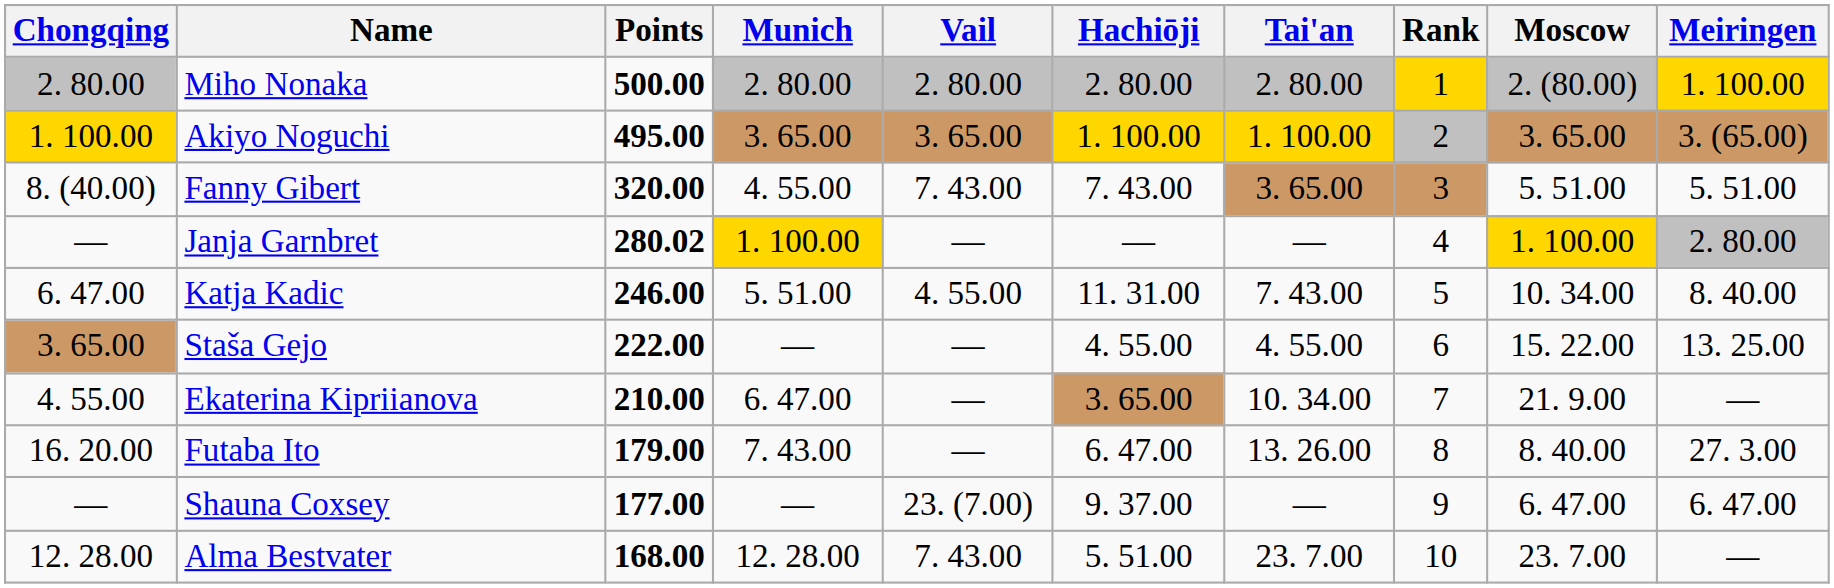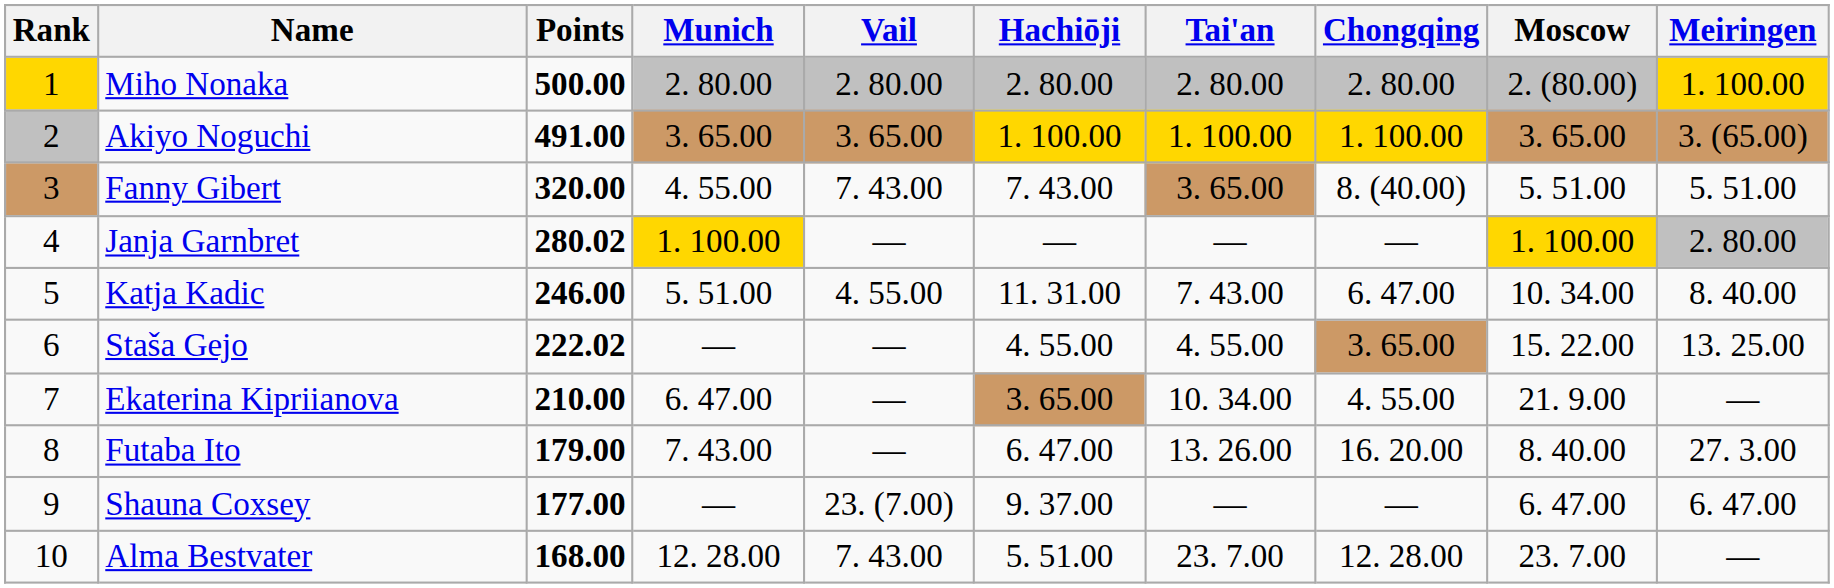columns swapped: (1441, 30) <-> (91, 30)
(659, 135) 495.00 -> (580, 135) 491.00
(659, 345) 222.00 -> (580, 345) 222.02
